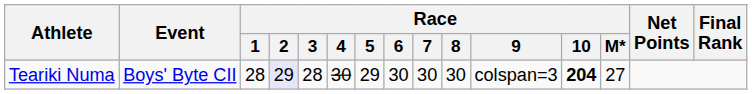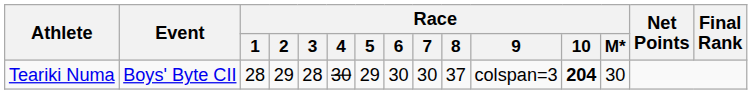(284, 75) lavender background -> (284, 75) no background
(456, 75) 30 -> (456, 75) 37
(615, 75) 27 -> (615, 75) 30
